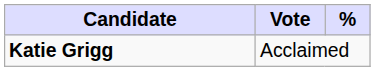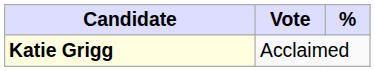(61, 50) no background -> (61, 50) lightyellow background
